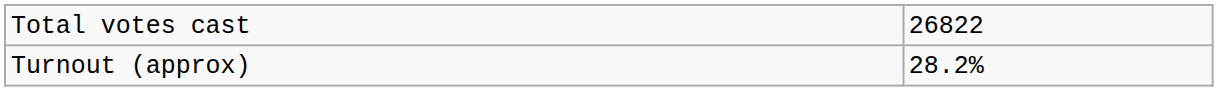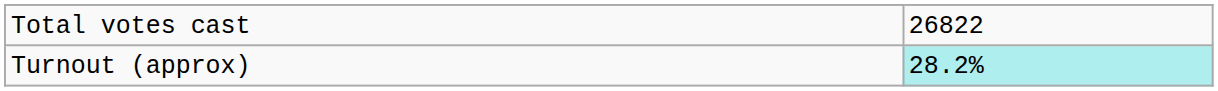(946, 66) no background -> (946, 66) paleturquoise background
